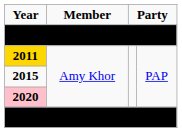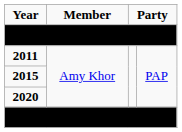(25, 55) gold background -> (25, 55) no background
(25, 96) pink background -> (25, 96) no background
